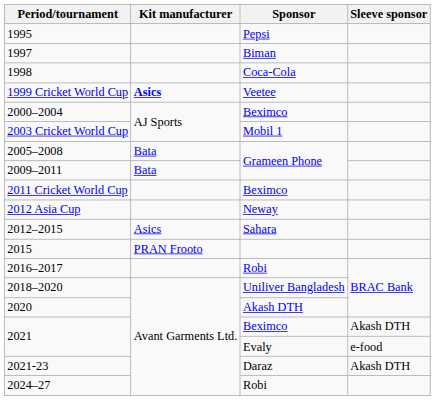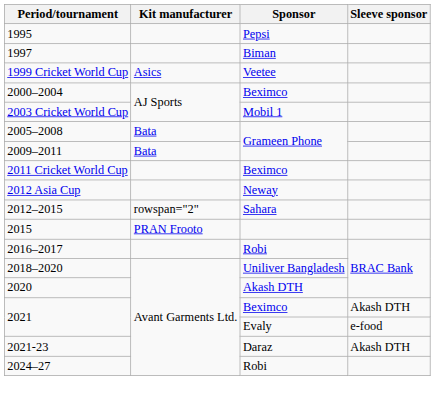- row: (20, 72)
(148, 92) bold -> (148, 72) normal
(148, 229) Asics -> (166, 209) rowspan="2"
